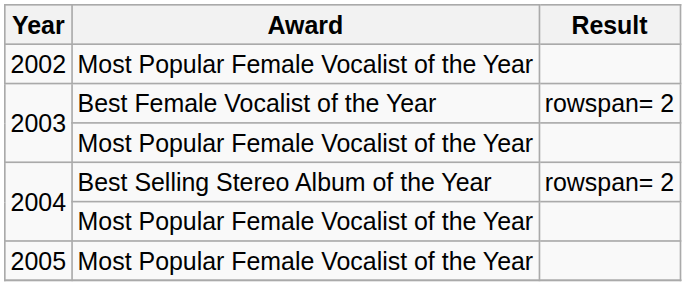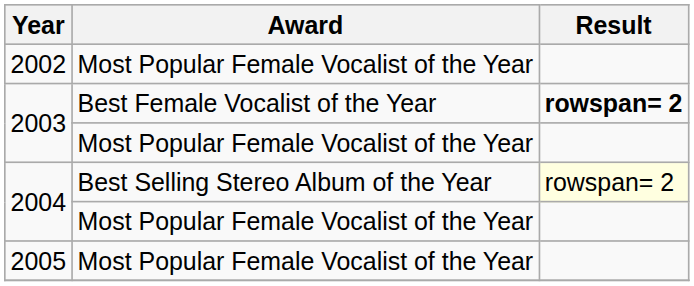(609, 104) normal -> (614, 104) bold
(609, 183) no background -> (609, 183) lightyellow background
